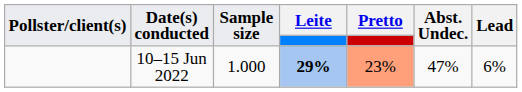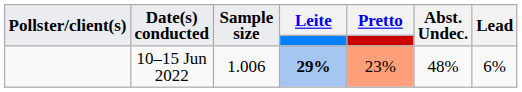(246, 66) 1.000 -> (246, 66) 1.006
(443, 66) 47% -> (443, 66) 48%
